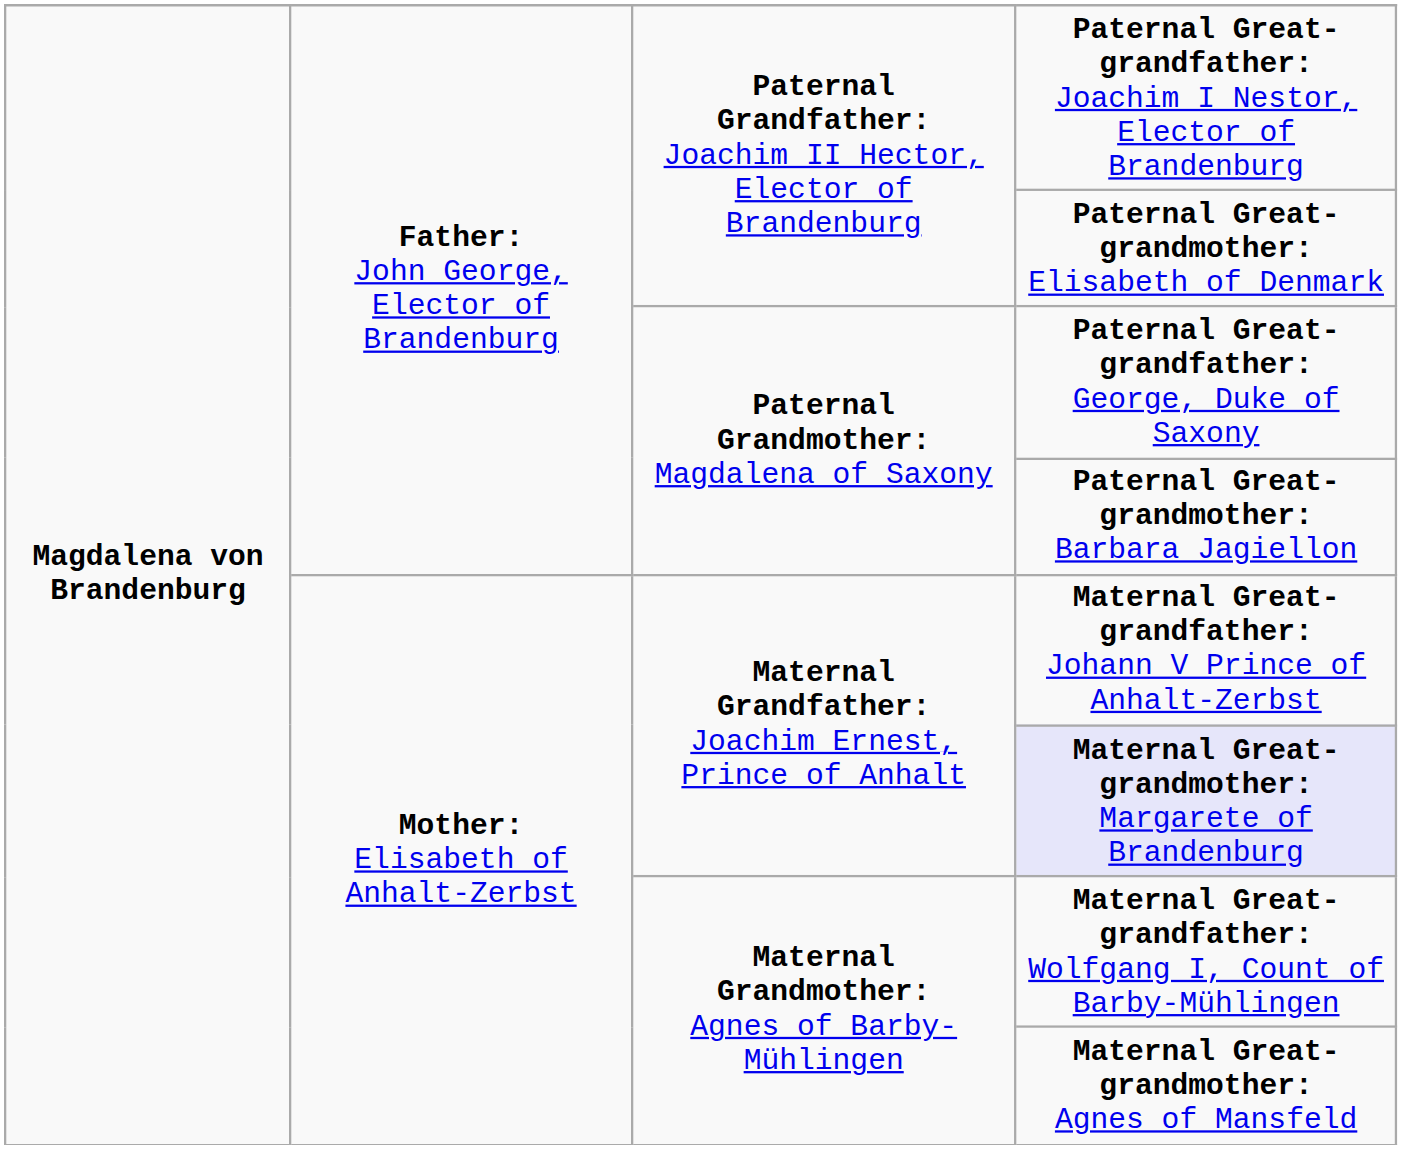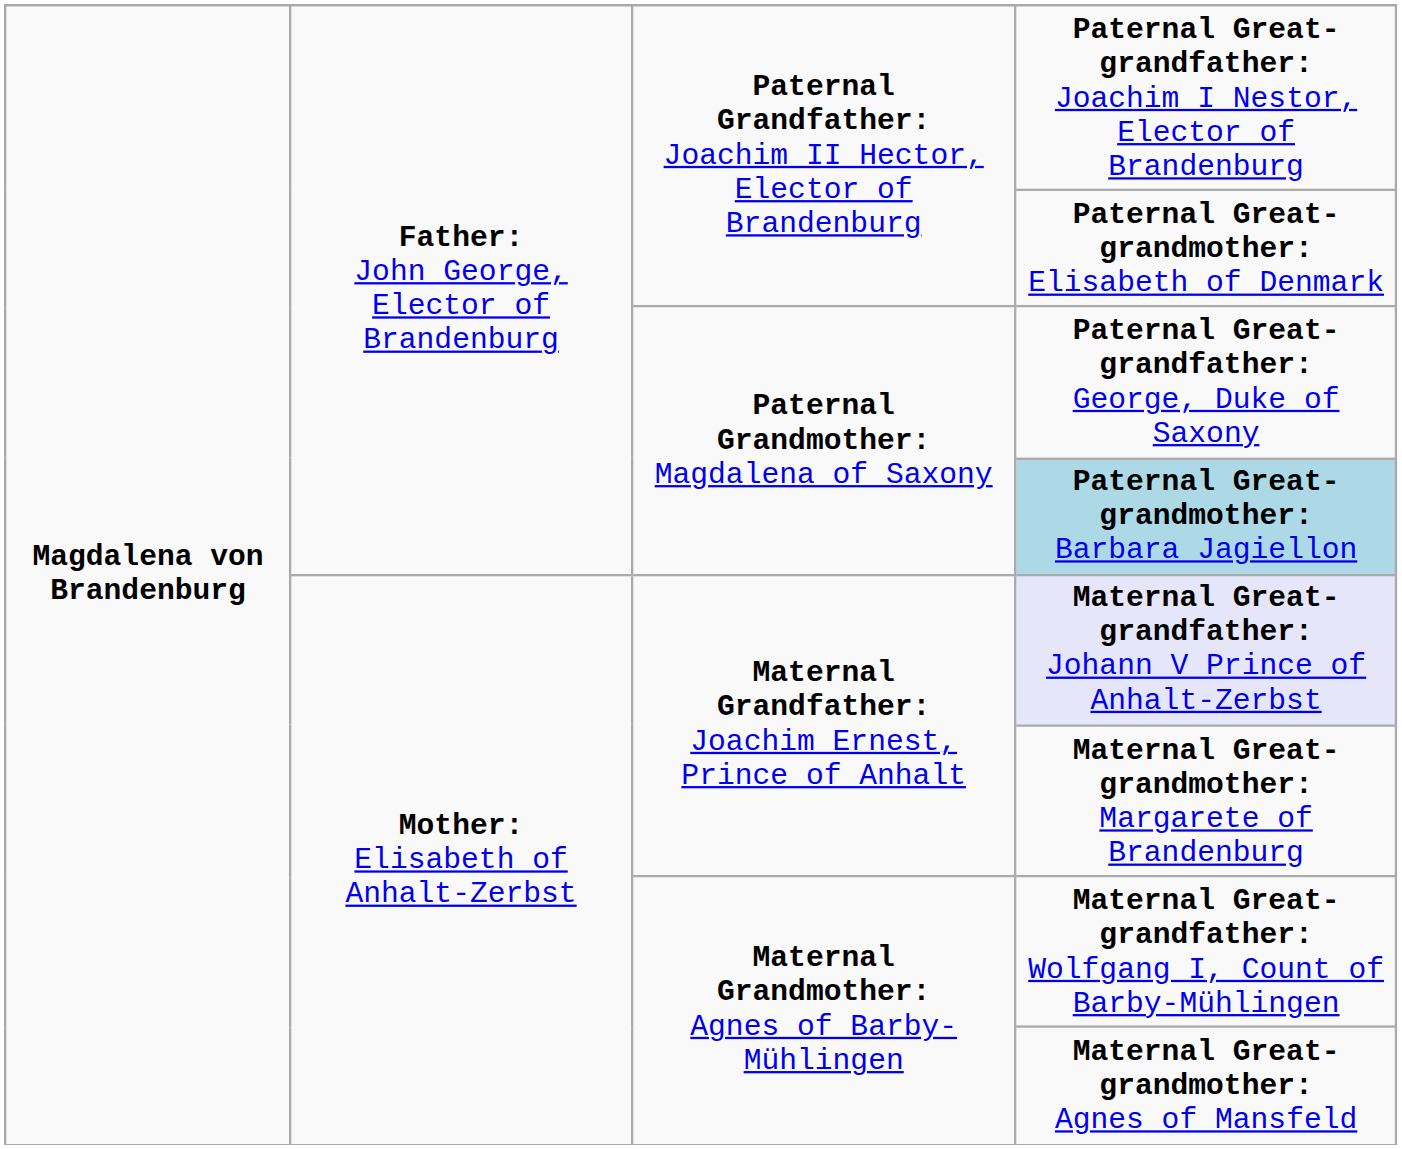(1206, 516) no background -> (1206, 516) lightblue background
(1206, 650) no background -> (1206, 650) lavender background
(1206, 801) lavender background -> (1206, 801) no background
